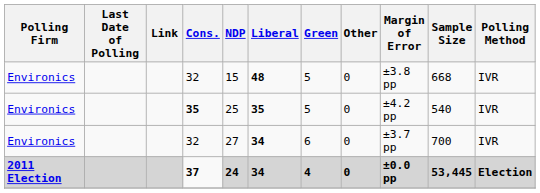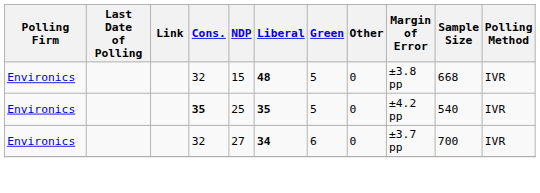- row: (34, 172)
